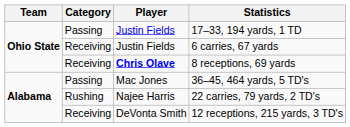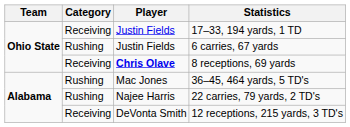(84, 30) Passing -> (88, 30) Receiving
(88, 46) Receiving -> (84, 46) Rushing
(84, 80) Passing -> (84, 80) Rushing
